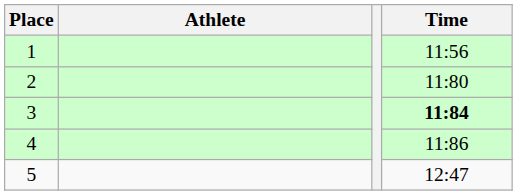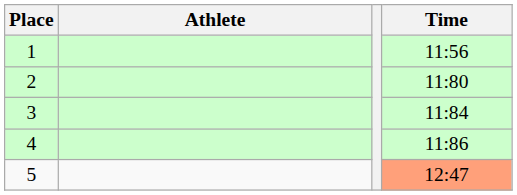(447, 112) bold -> (447, 112) normal
(447, 174) no background -> (447, 174) lightsalmon background
